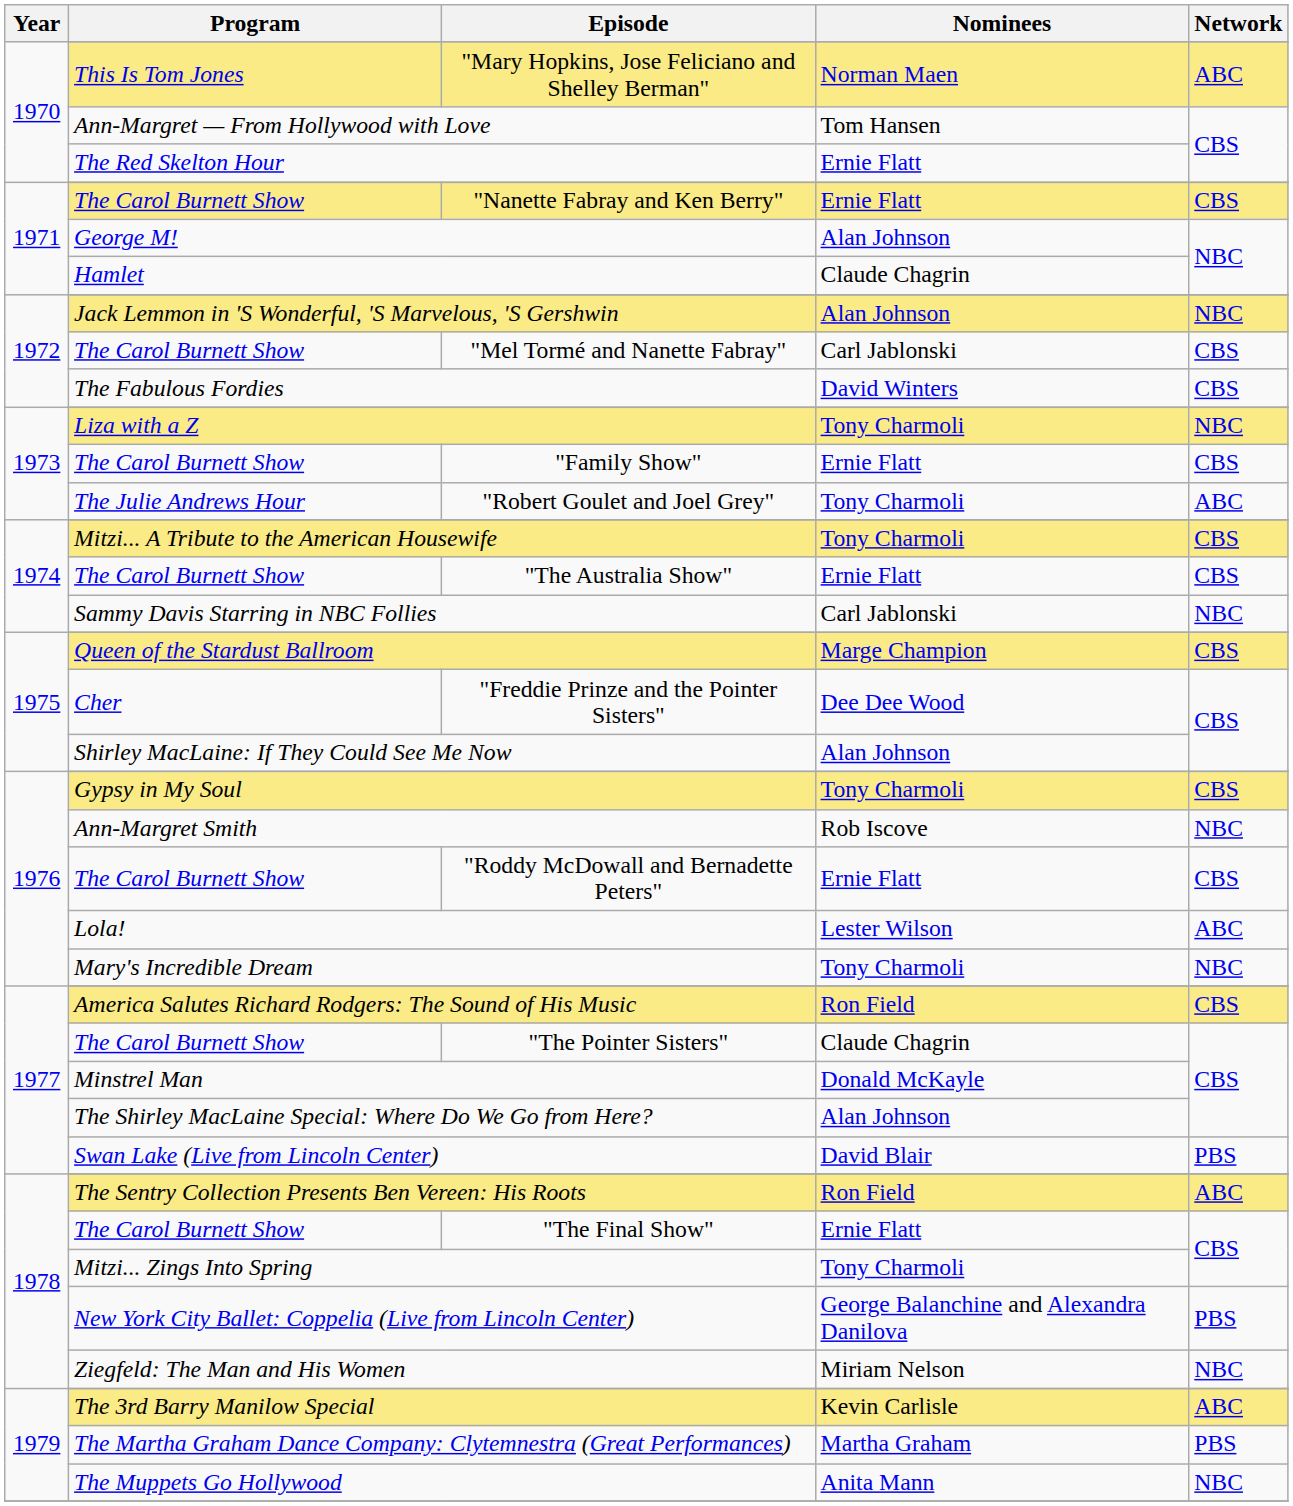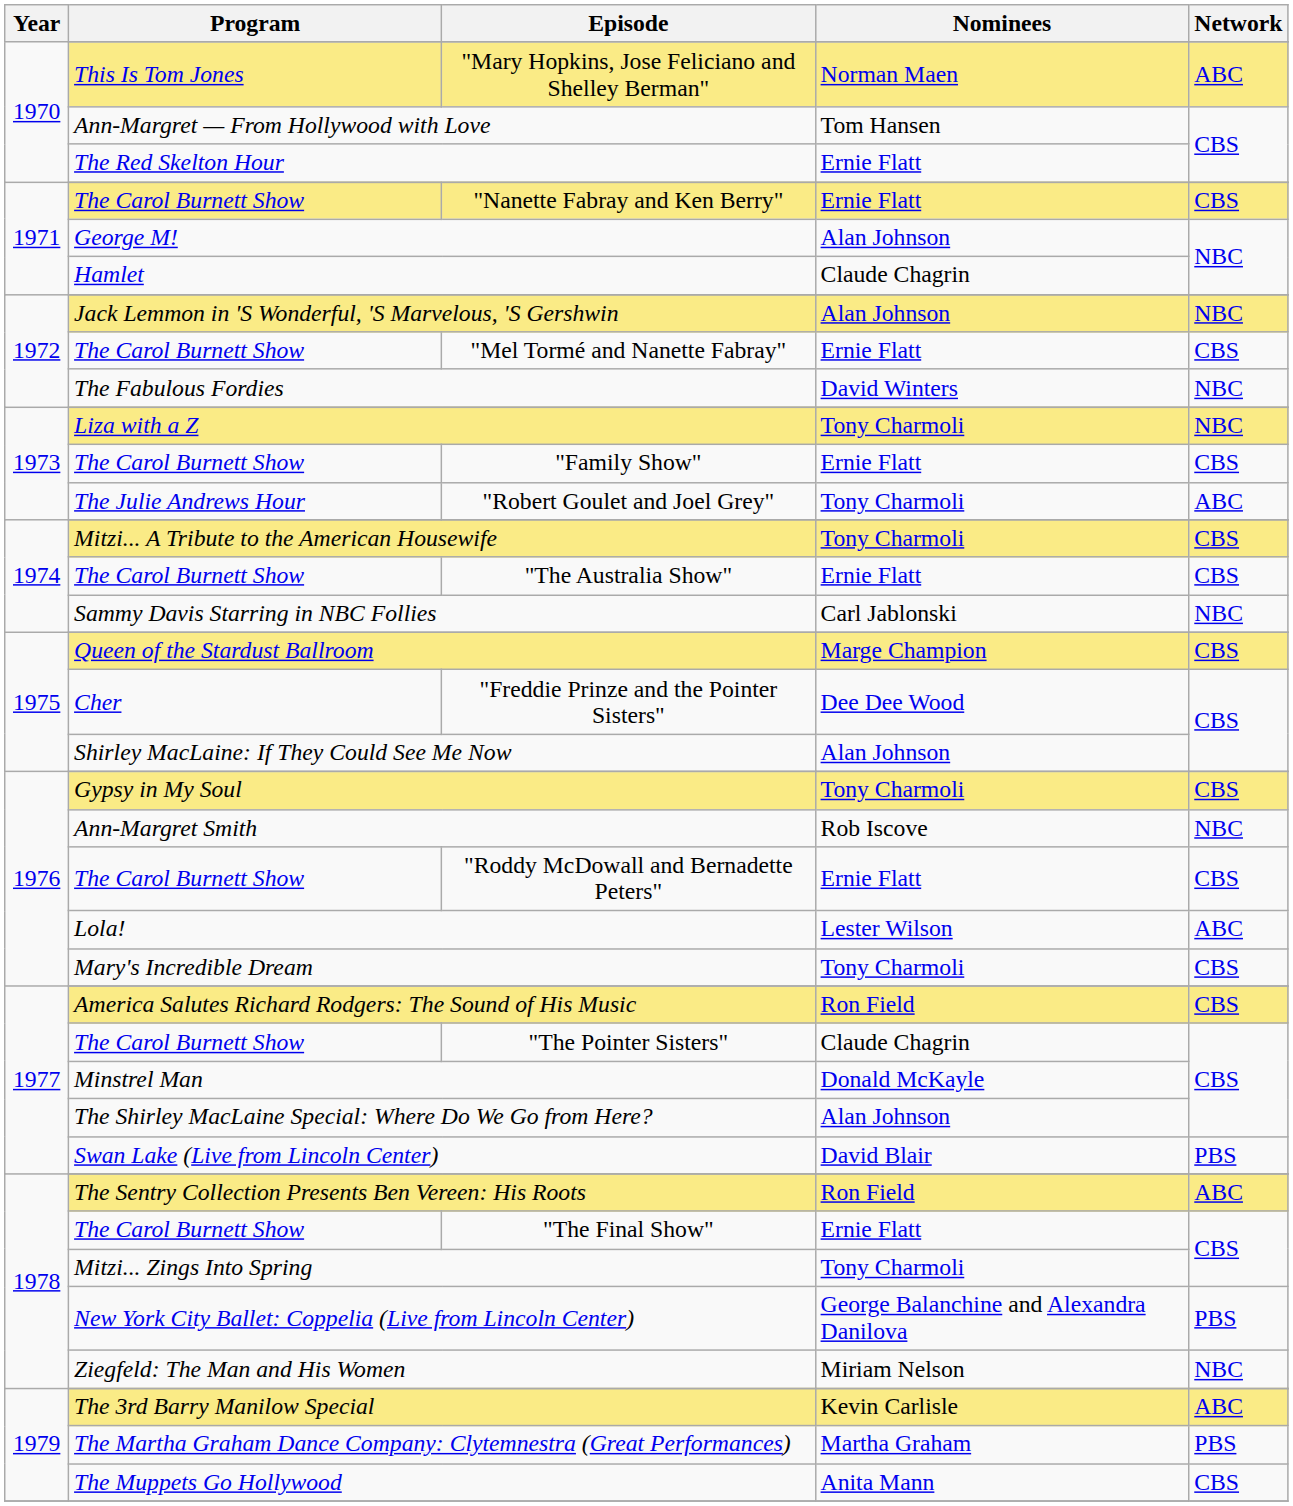(889, 350) Carl Jablonski -> (871, 350) Ernie Flatt
(1217, 387) CBS -> (1219, 387) NBC
(1219, 966) NBC -> (1217, 966) CBS
(1219, 1481) NBC -> (1217, 1481) CBS
